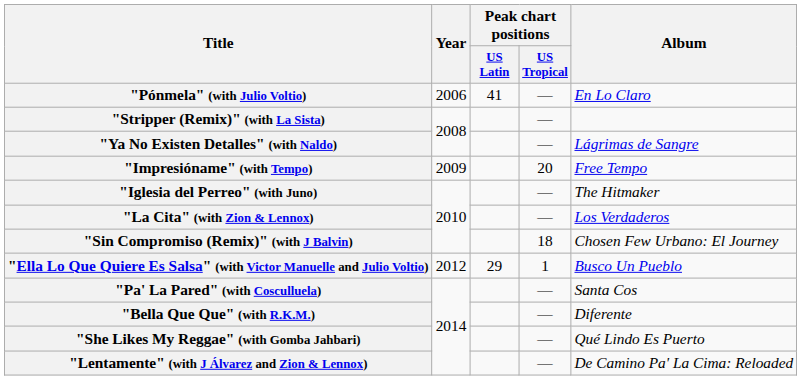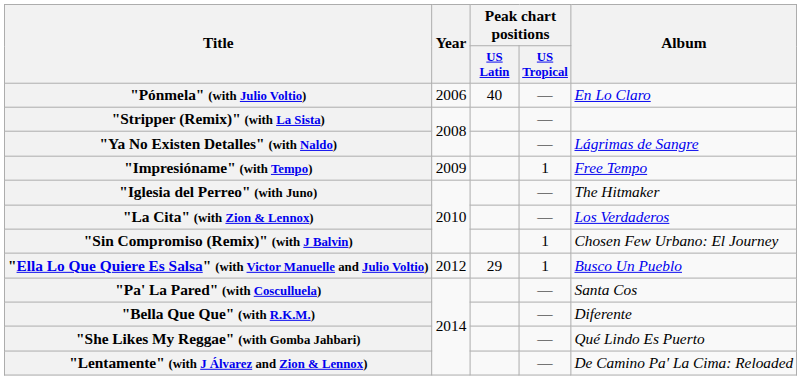(495, 95) 41 -> (495, 95) 40
(545, 168) 20 -> (545, 168) 1
(545, 241) 18 -> (545, 241) 1
